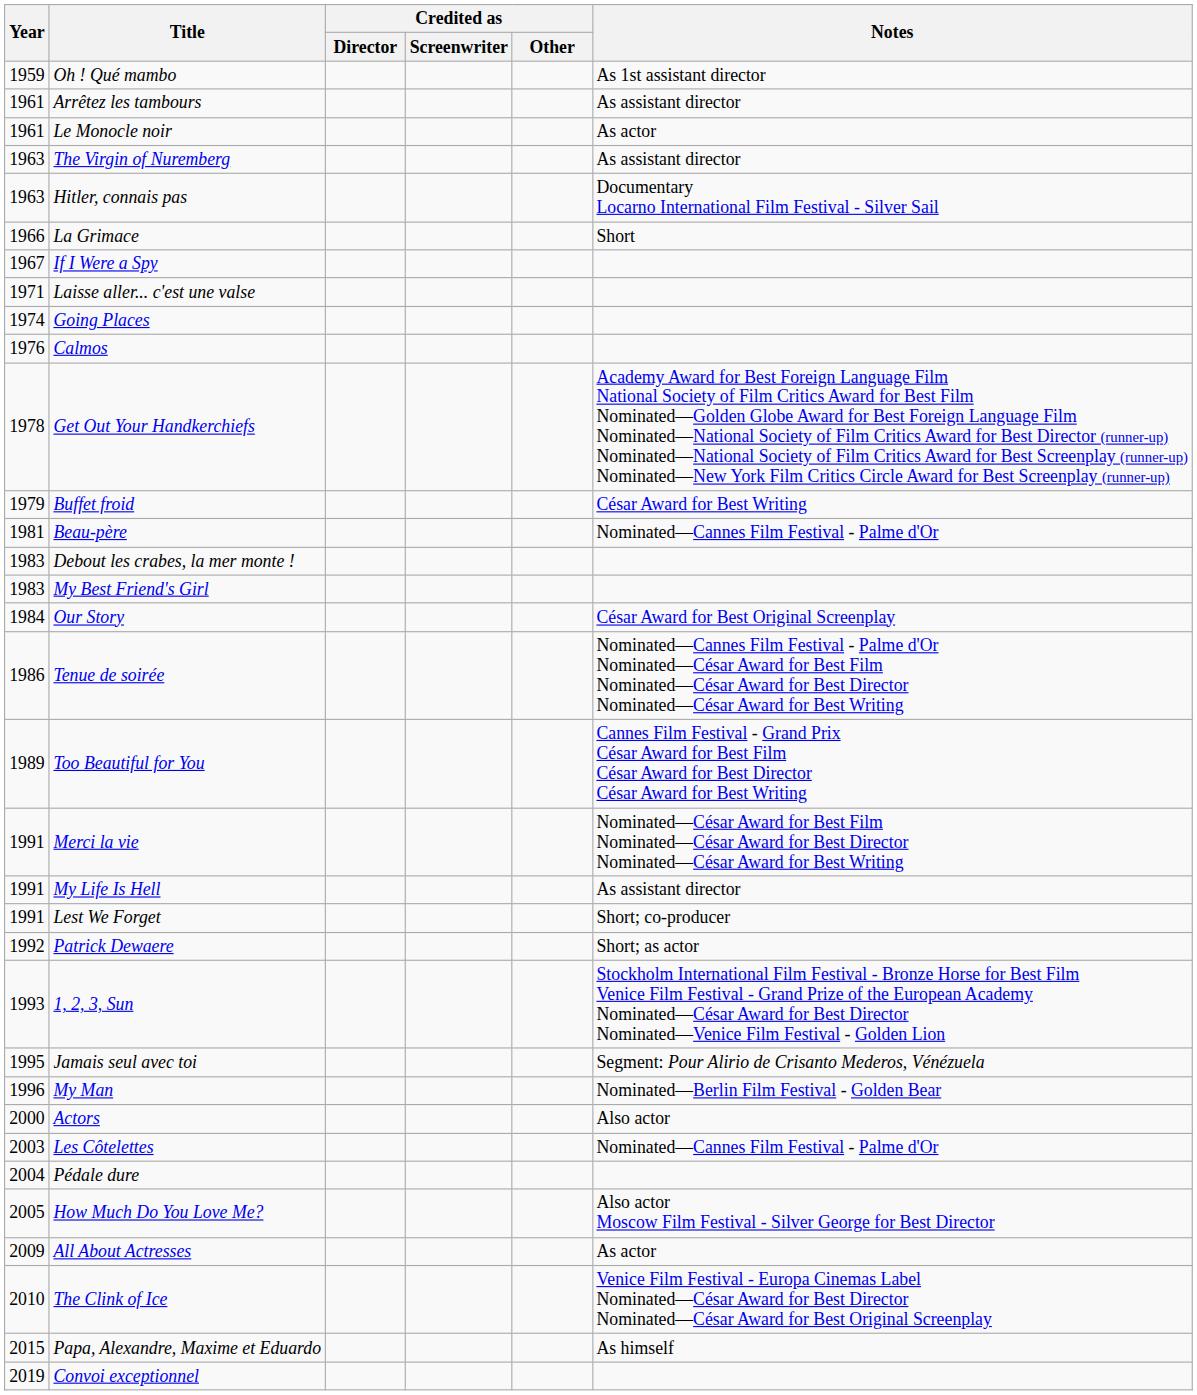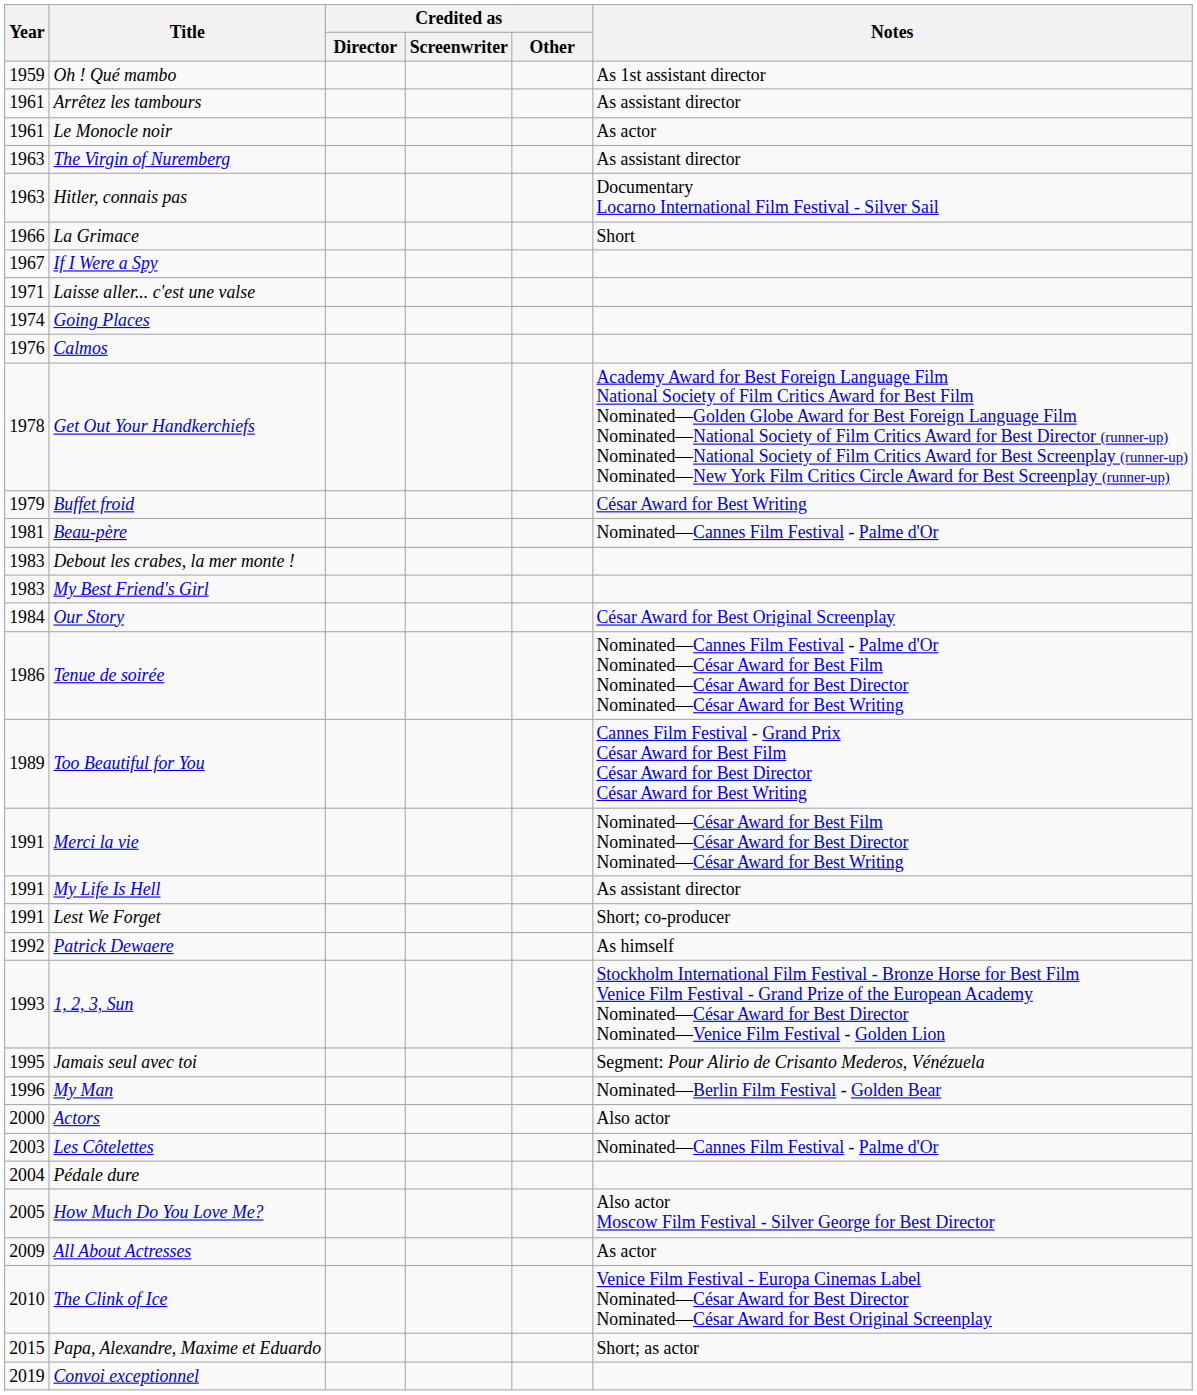(648, 946) Short; as actor -> (635, 946) As himself
(635, 1347) As himself -> (648, 1347) Short; as actor
